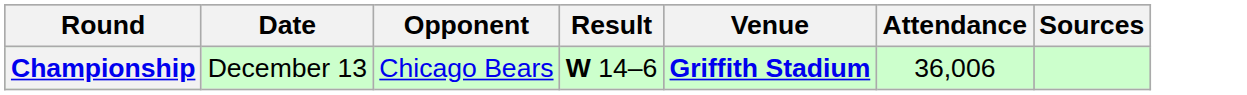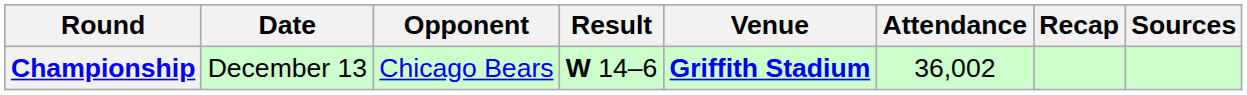+ column: (1079, 25)
(955, 67) 36,006 -> (955, 67) 36,002
